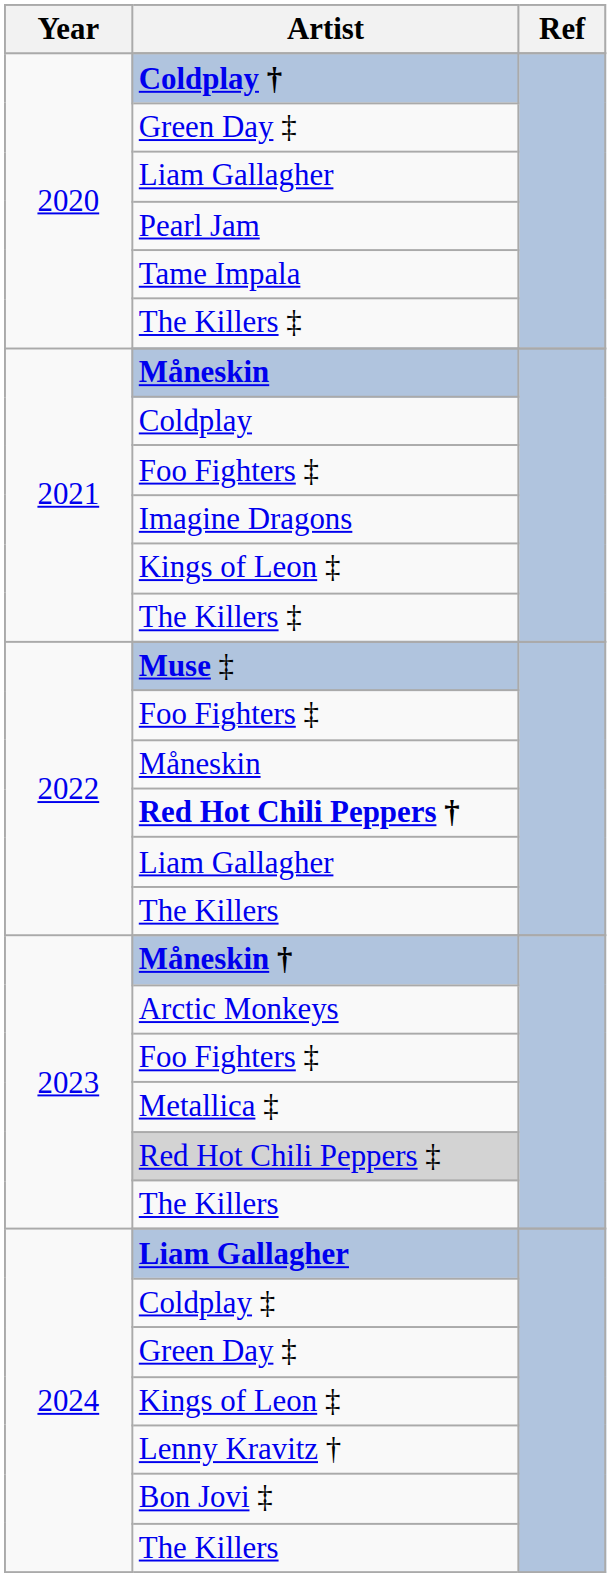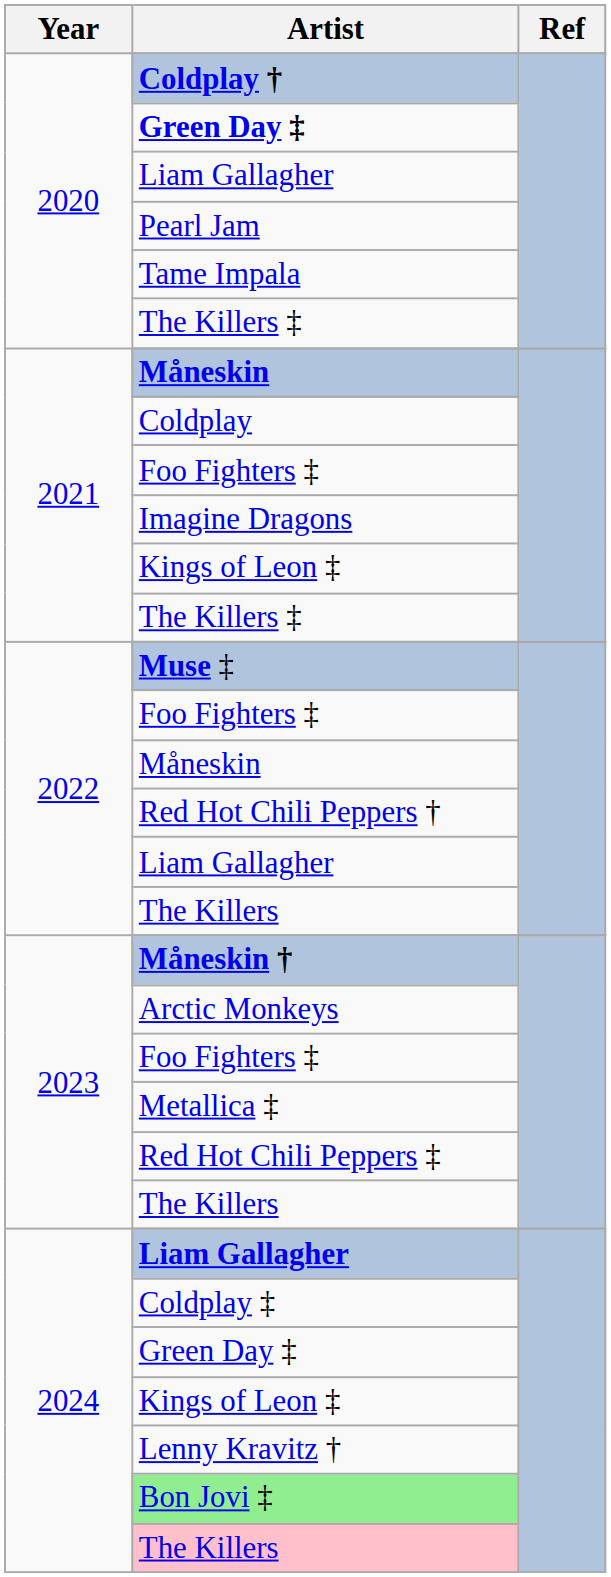(218, 126) normal -> (222, 126) bold
(299, 812) bold -> (290, 812) normal
(290, 1155) lightgrey background -> (290, 1155) no background
(206, 1498) no background -> (206, 1498) lightgreen background
(209, 1547) no background -> (209, 1547) pink background
